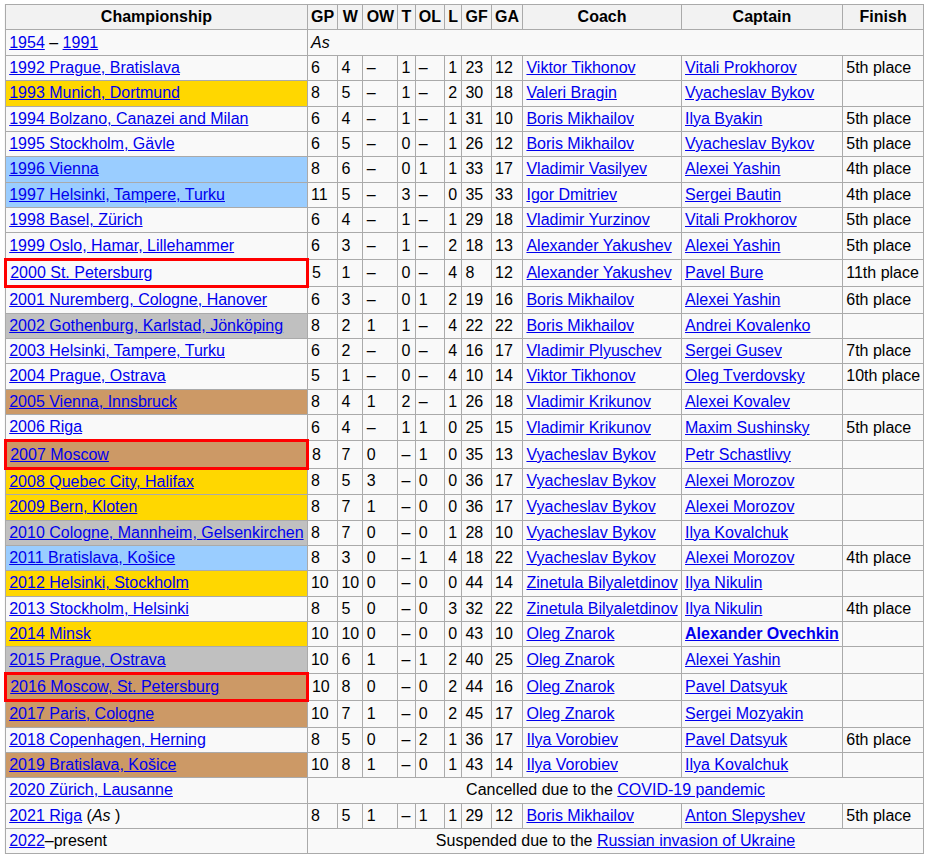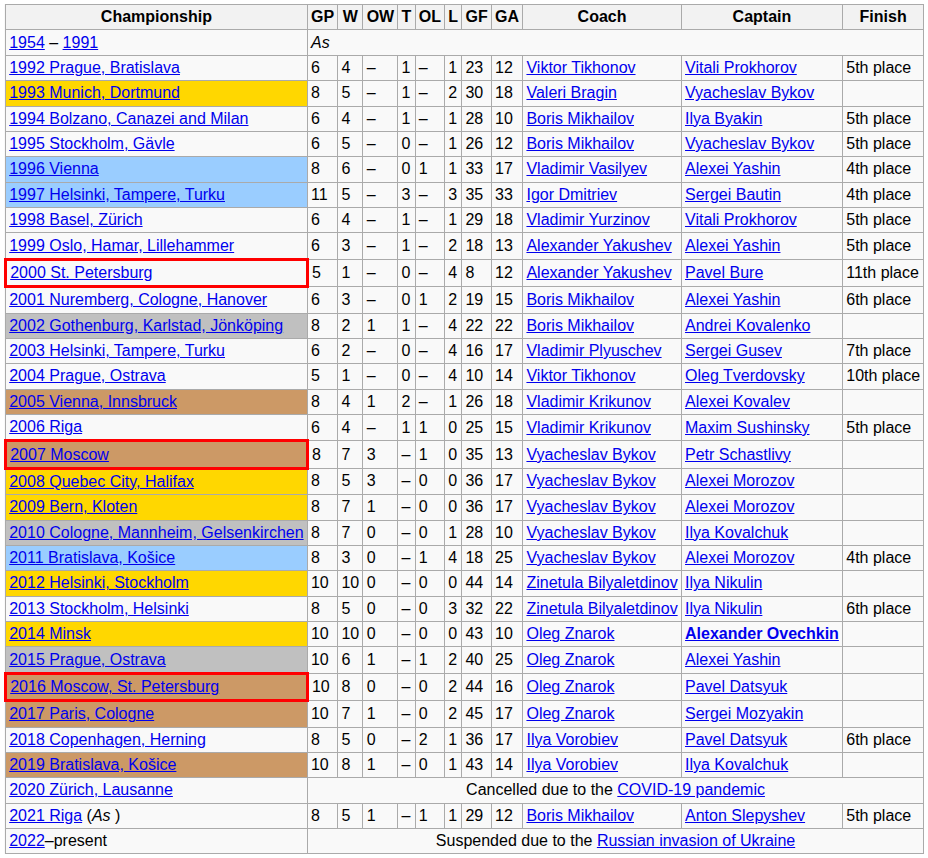(474, 118) 31 -> (474, 118) 28
(453, 194) 0 -> (453, 194) 3
(504, 299) 16 -> (504, 299) 15
(371, 454) 0 -> (371, 454) 3
(504, 558) 22 -> (504, 558) 25
(879, 608) 4th place -> (879, 608) 6th place
